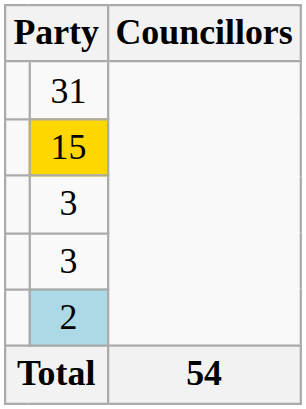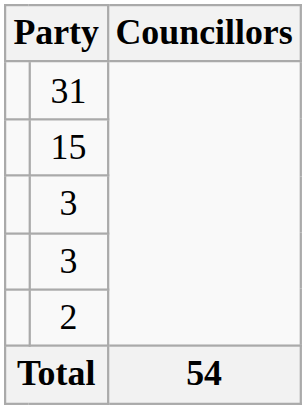(68, 146) gold background -> (68, 146) no background
(68, 317) lightblue background -> (68, 317) no background
